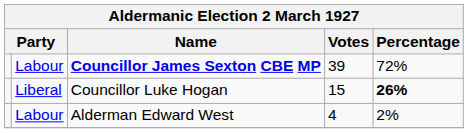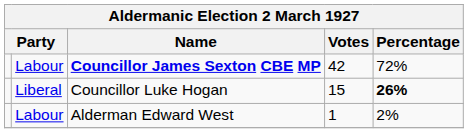(337, 66) 39 -> (337, 66) 42
(332, 115) 4 -> (332, 115) 1
